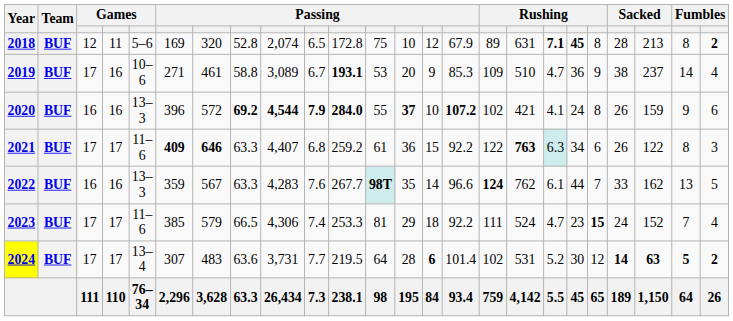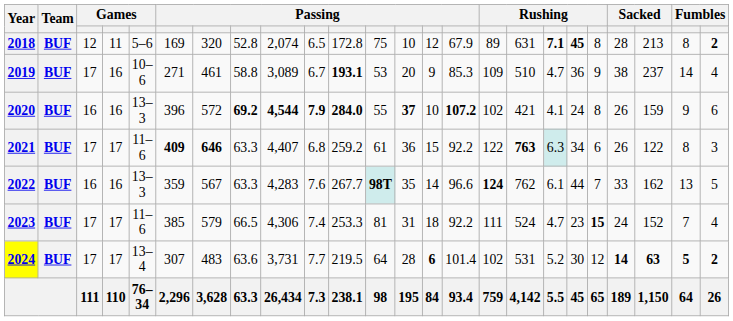(409, 222) 29 -> (409, 222) 31
